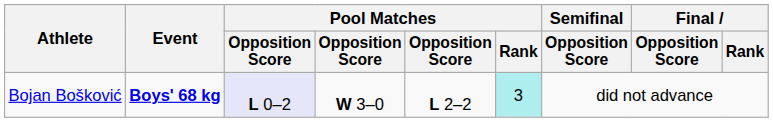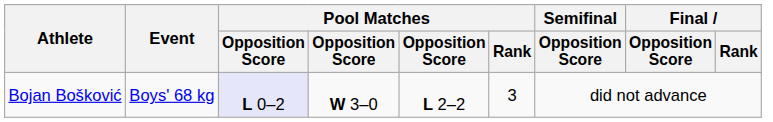(175, 95) bold -> (172, 95) normal
(518, 95) paleturquoise background -> (512, 95) no background
